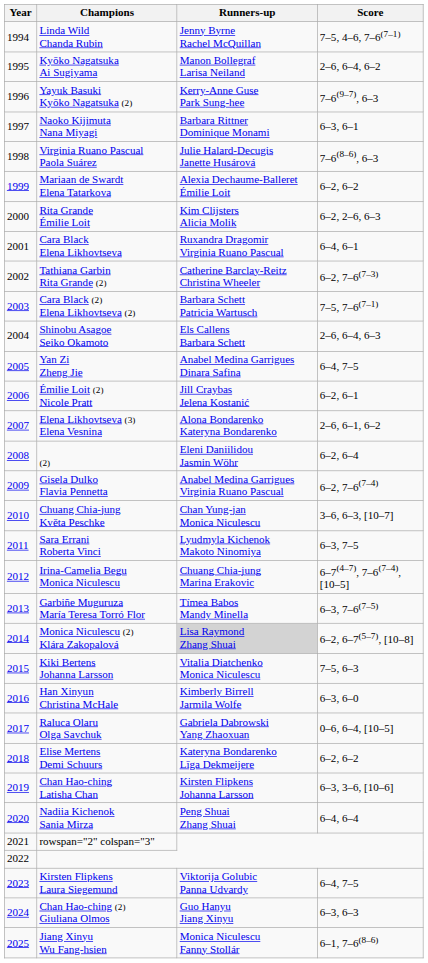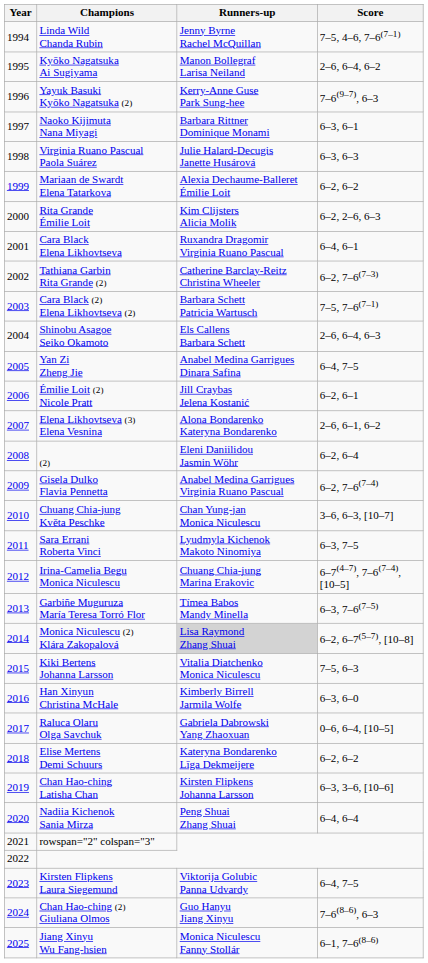(349, 156) 7–6(8–6), 6–3 -> (339, 156) 6–3, 6–3
(339, 912) 6–3, 6–3 -> (349, 912) 7–6(8–6), 6–3
